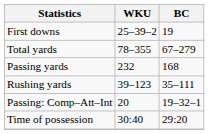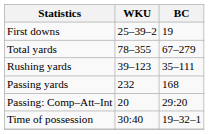rows swapped: (39, 84) <-> (38, 66)
(182, 102) 19–32–1 -> (175, 102) 29:20
(175, 120) 29:20 -> (182, 120) 19–32–1
